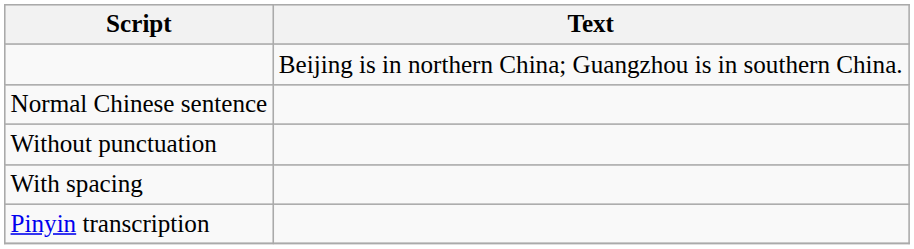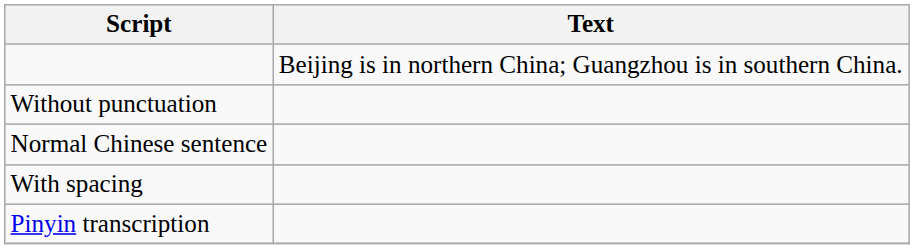(139, 104) Normal Chinese sentence -> (114, 104) Without punctuation
(114, 143) Without punctuation -> (139, 143) Normal Chinese sentence
